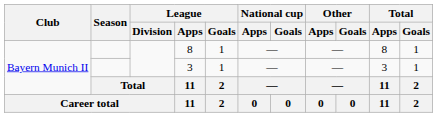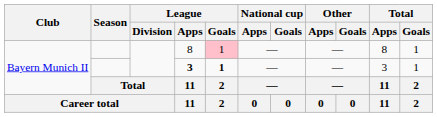(222, 49) no background -> (222, 49) pink background
(190, 67) normal -> (190, 67) bold
(222, 67) normal -> (222, 67) bold
